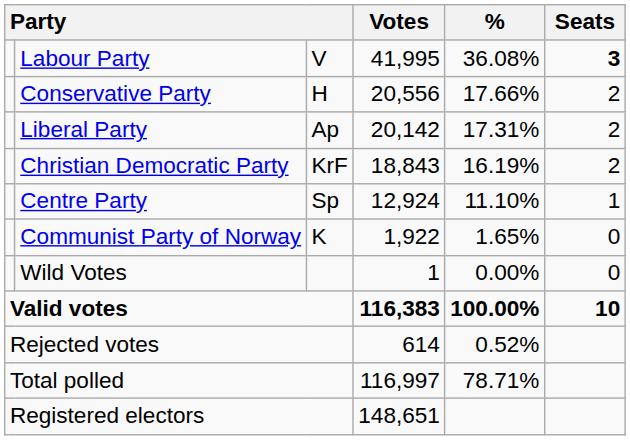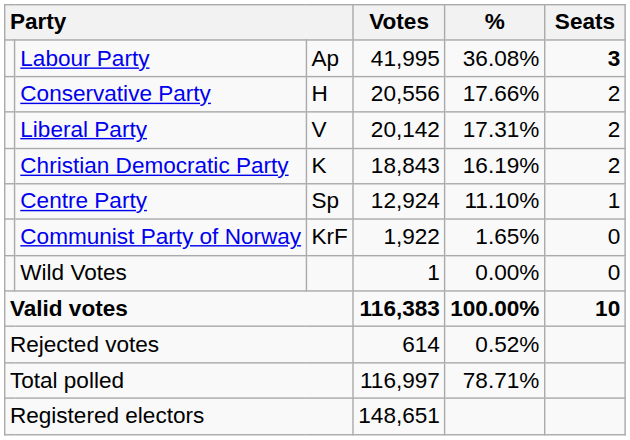(319, 58) V -> (325, 58) Ap
(325, 129) Ap -> (319, 129) V
(330, 165) KrF -> (319, 165) K
(319, 237) K -> (330, 237) KrF
